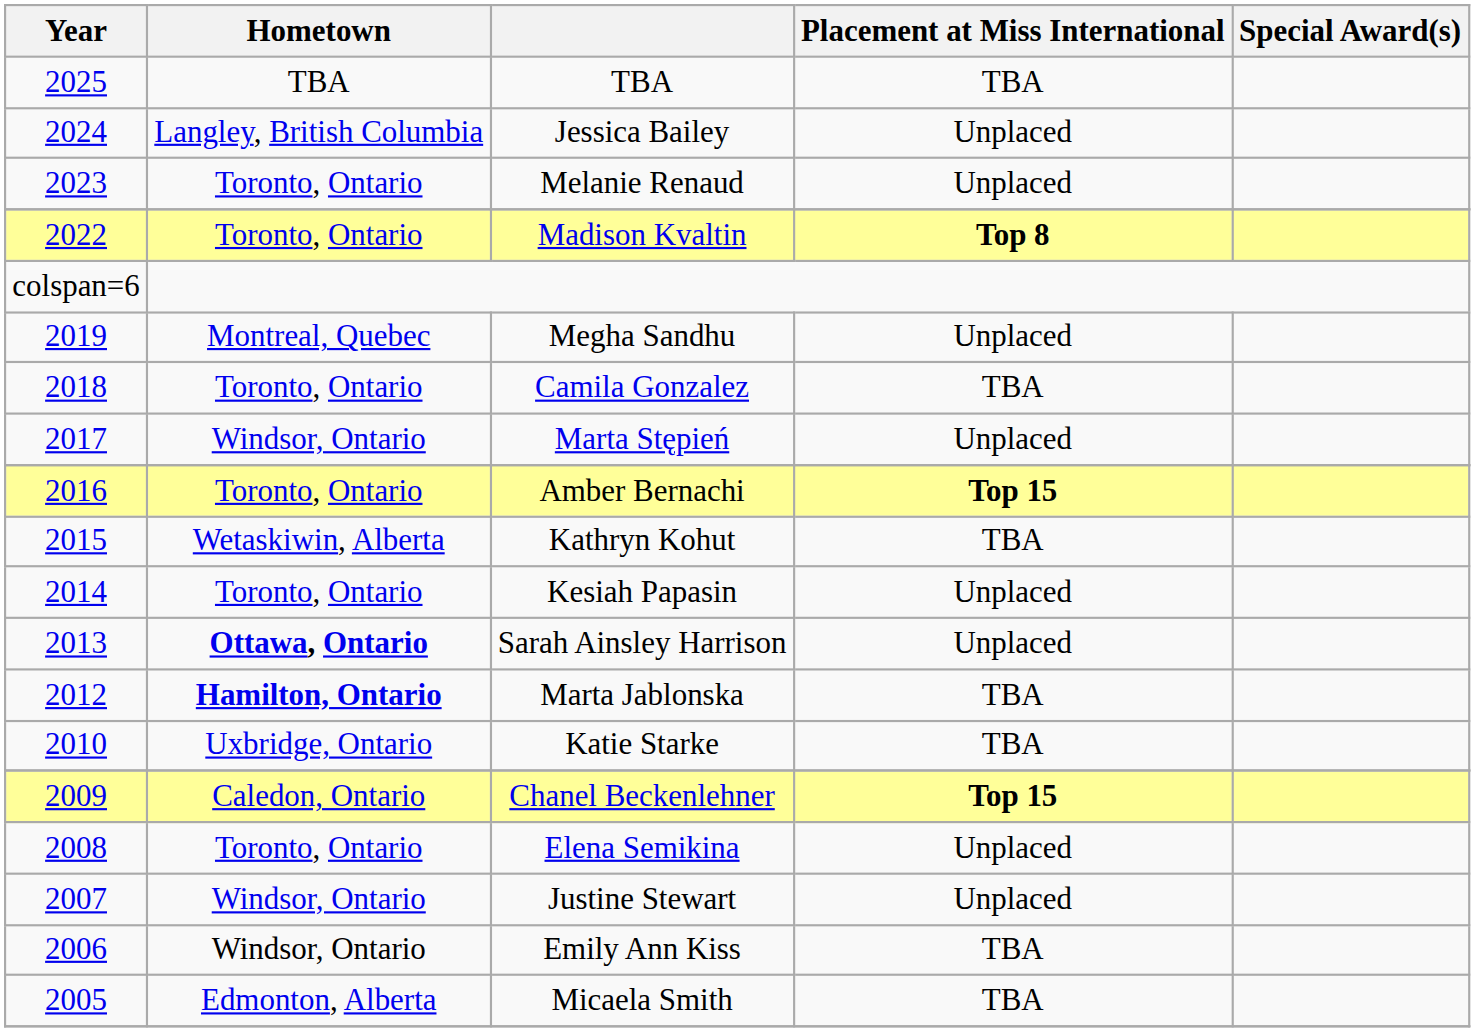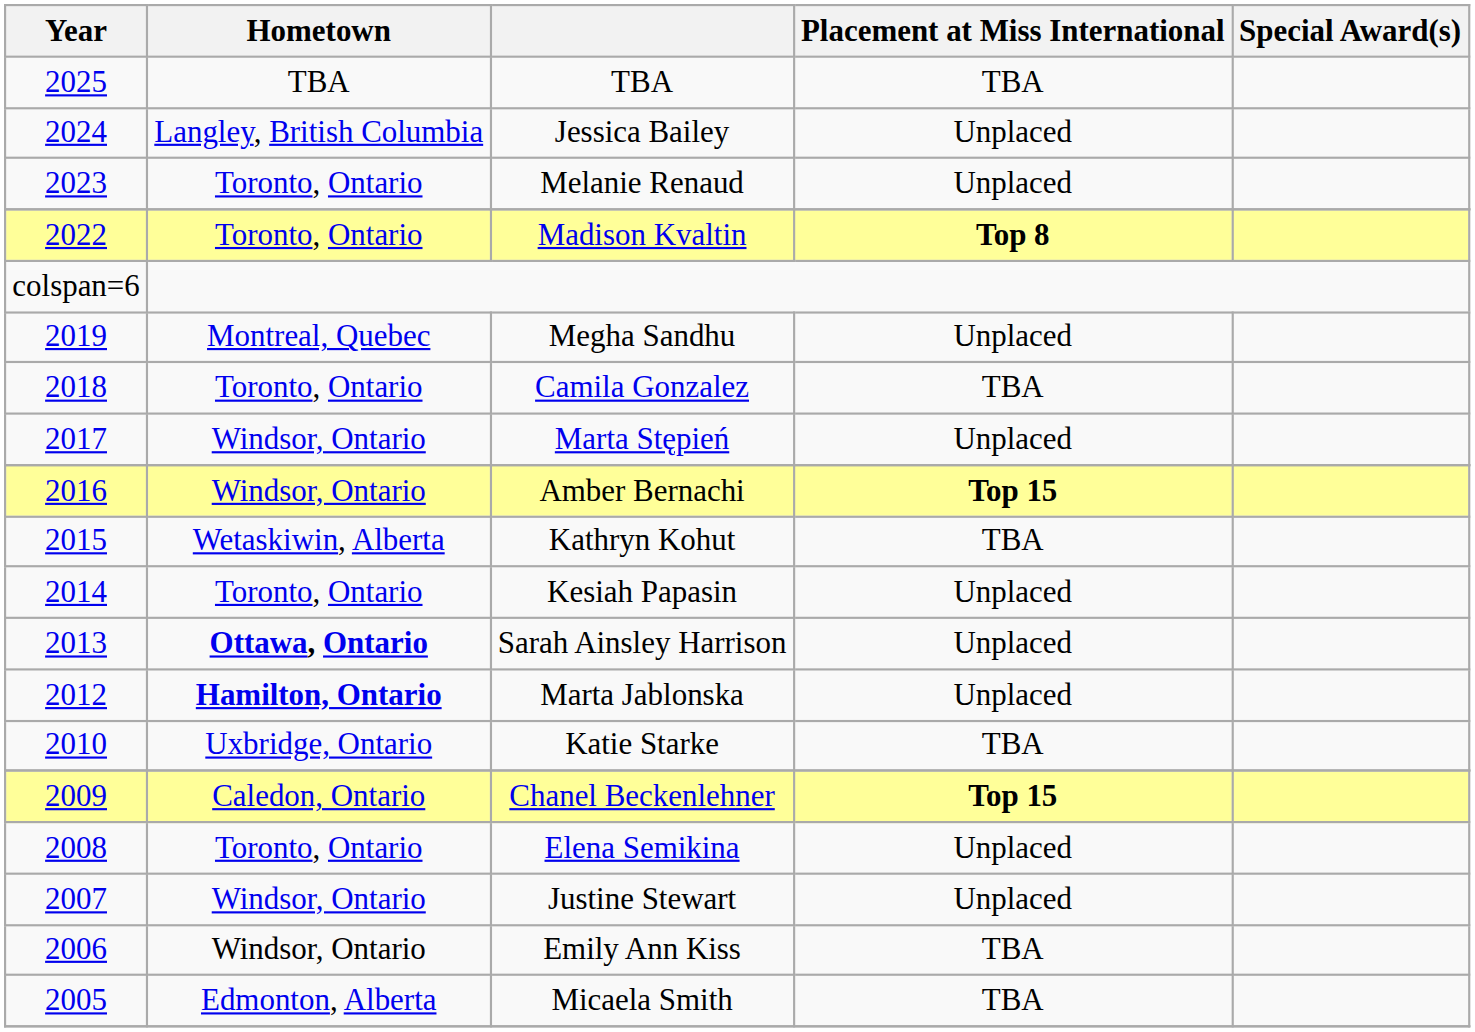(319, 489) Toronto, Ontario -> (319, 489) Windsor, Ontario
(1013, 694) TBA -> (1013, 694) Unplaced
